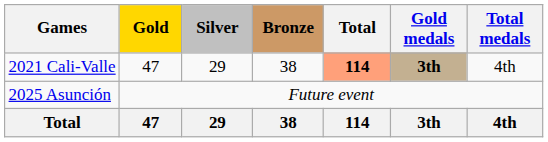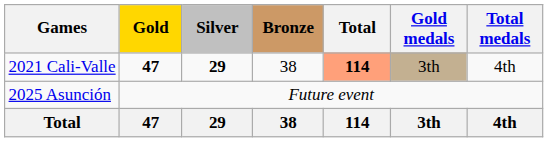(151, 66) normal -> (151, 66) bold
(217, 66) normal -> (217, 66) bold
(429, 66) bold -> (429, 66) normal
